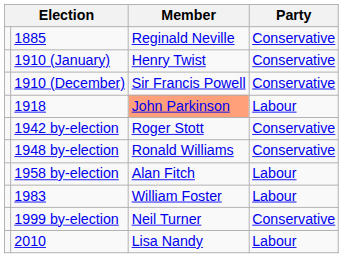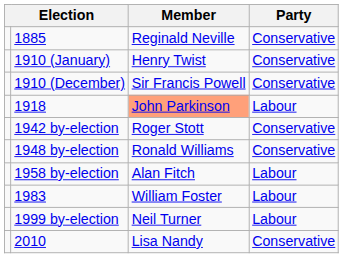(294, 219) Conservative -> (274, 219) Labour
(274, 241) Labour -> (294, 241) Conservative
